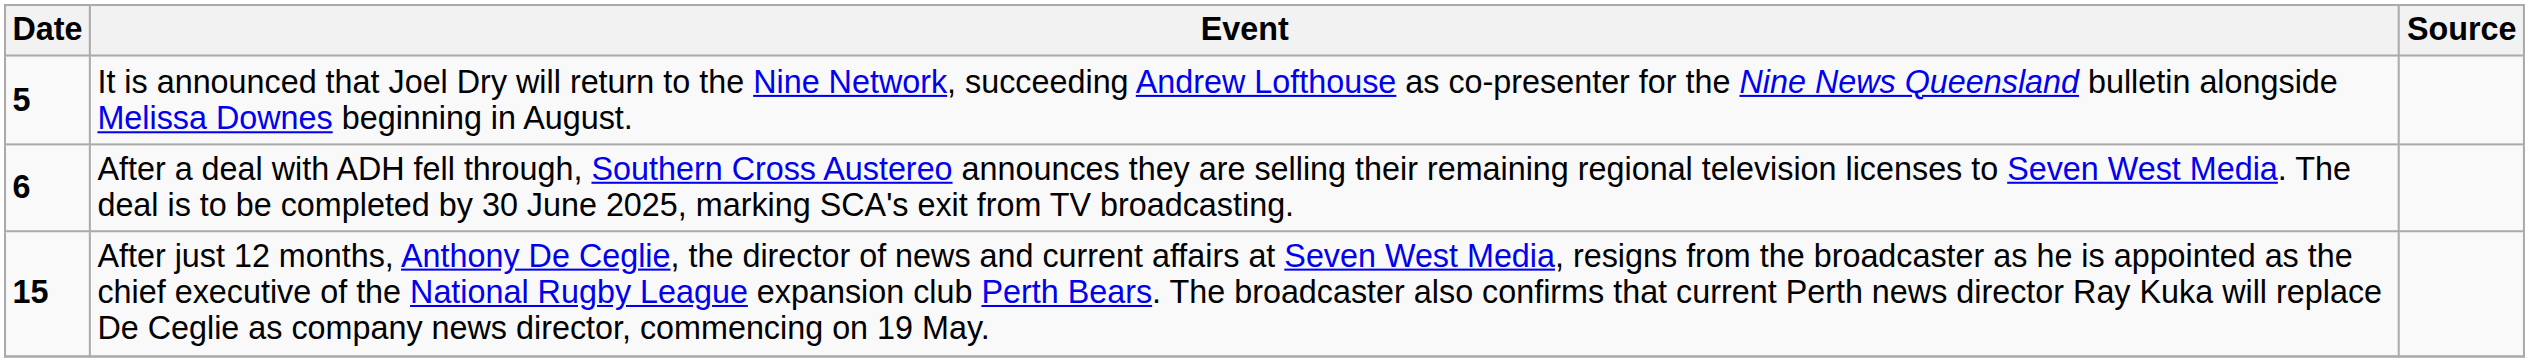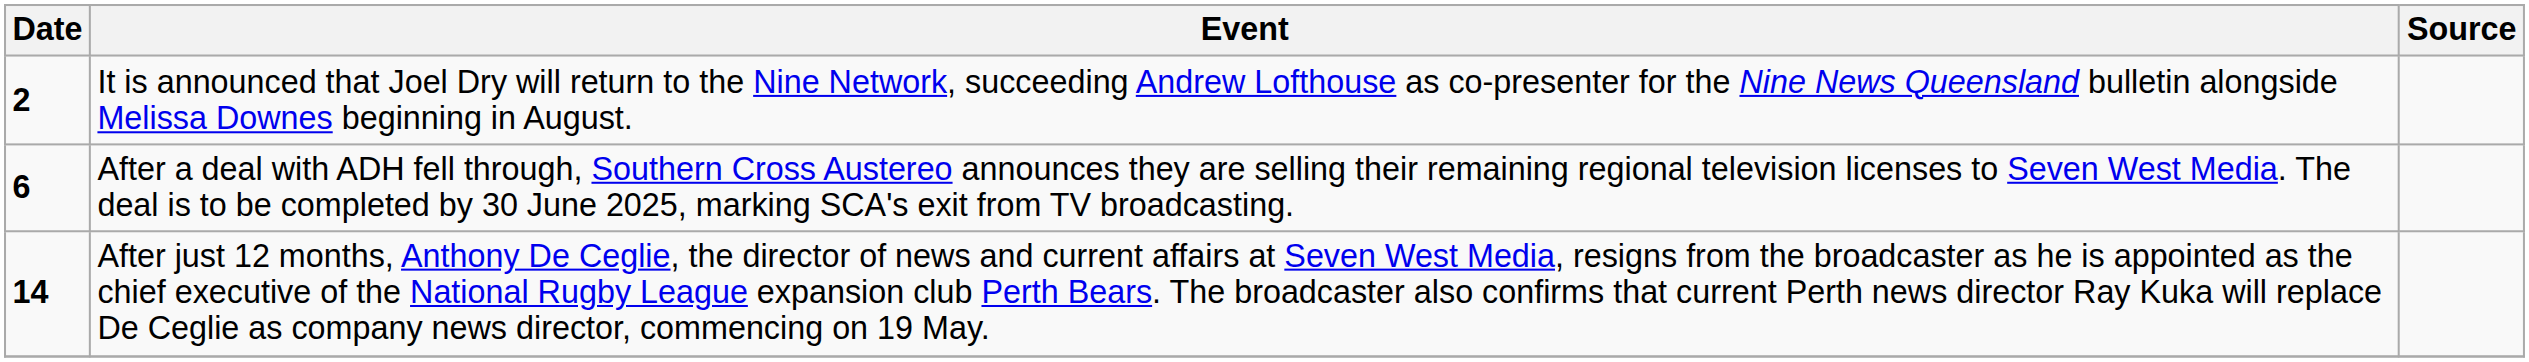(21, 99) 5 -> (21, 99) 2
(30, 292) 15 -> (30, 292) 14
